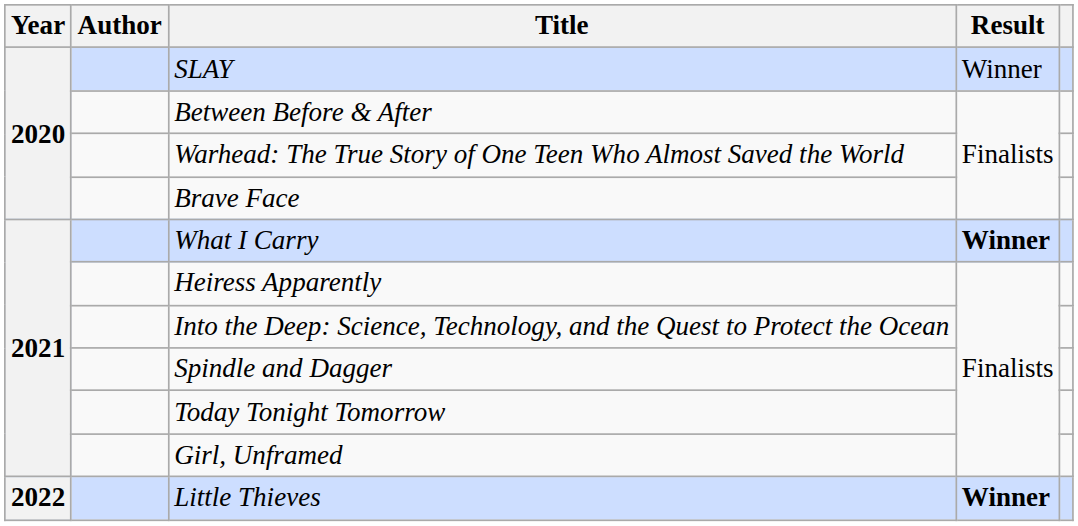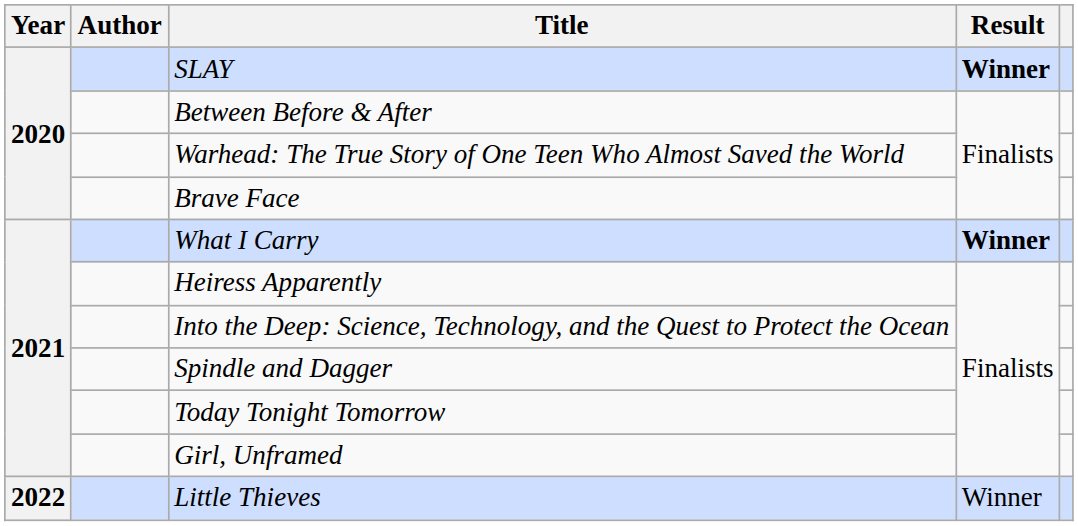(1002, 68) normal -> (1006, 68) bold
(1006, 497) bold -> (1002, 497) normal
